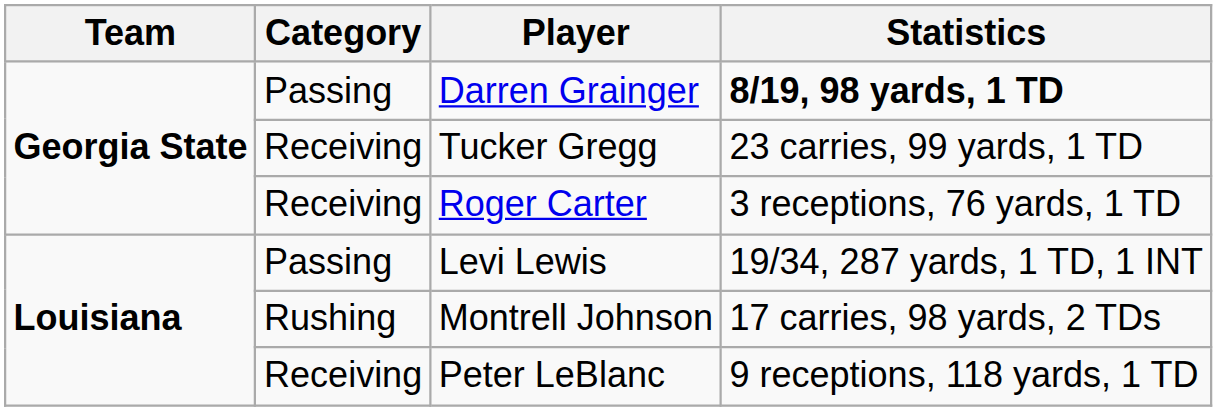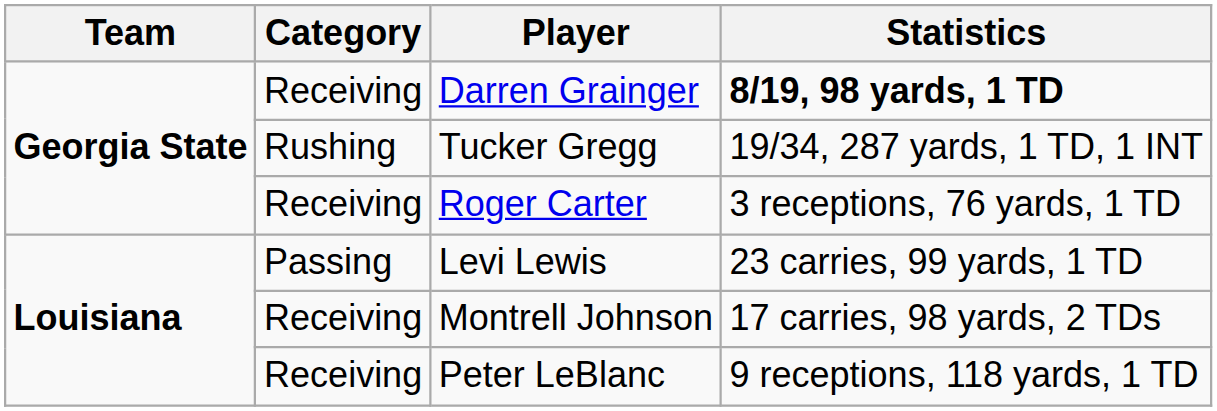(328, 90) Passing -> (343, 90) Receiving
(343, 147) Receiving -> (330, 147) Rushing
(936, 147) 23 carries, 99 yards, 1 TD -> (966, 147) 19/34, 287 yards, 1 TD, 1 INT
(966, 261) 19/34, 287 yards, 1 TD, 1 INT -> (936, 261) 23 carries, 99 yards, 1 TD
(330, 318) Rushing -> (343, 318) Receiving
